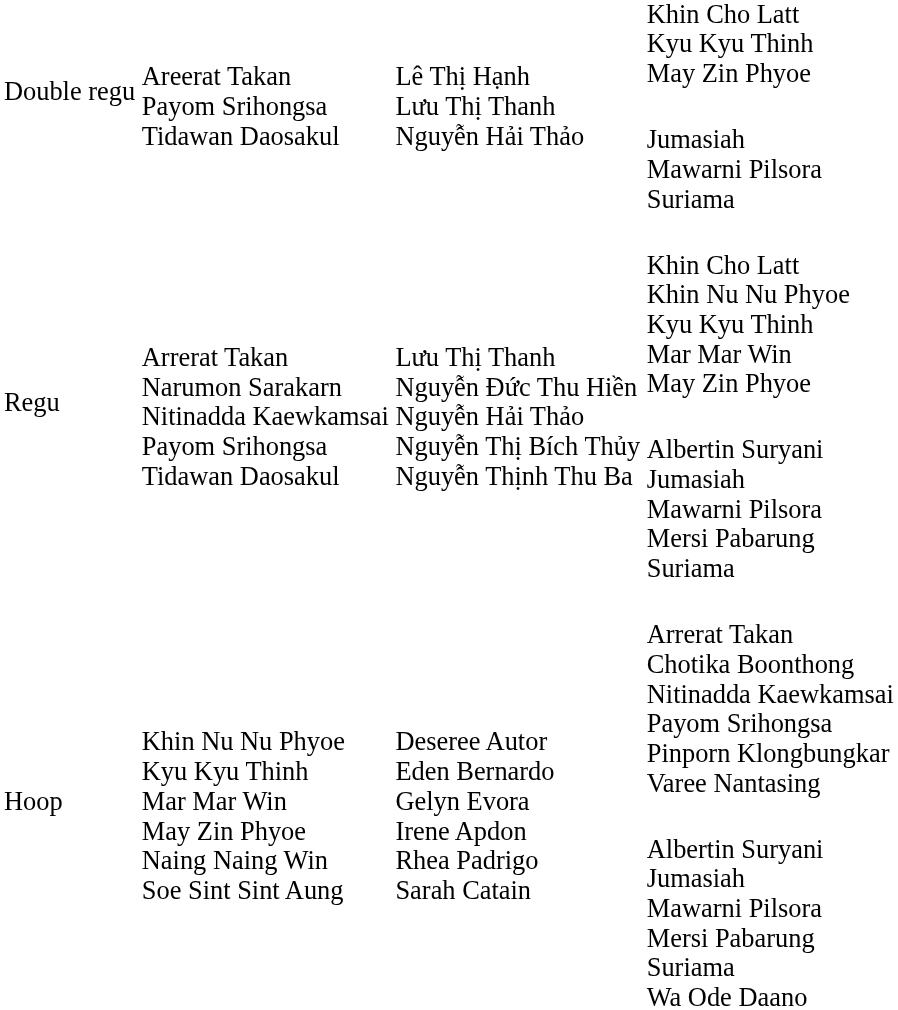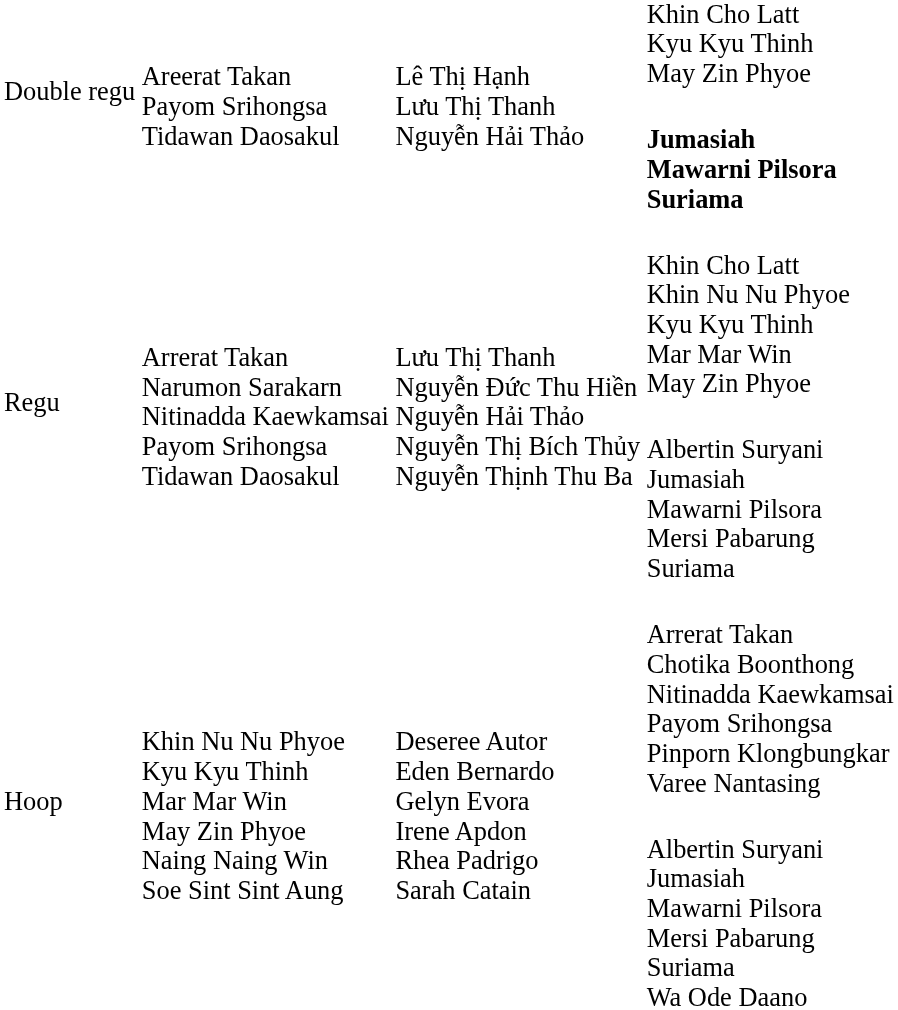(734, 169) normal -> (742, 169) bold
